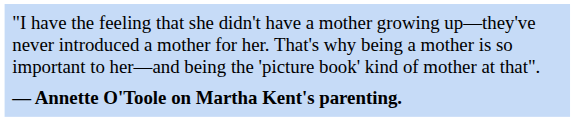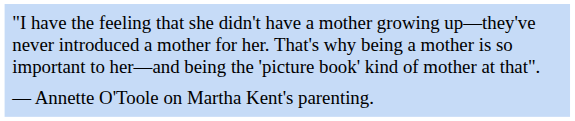(207, 98) bold -> (193, 98) normal
